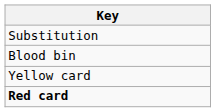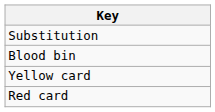(38, 96) bold -> (38, 96) normal
